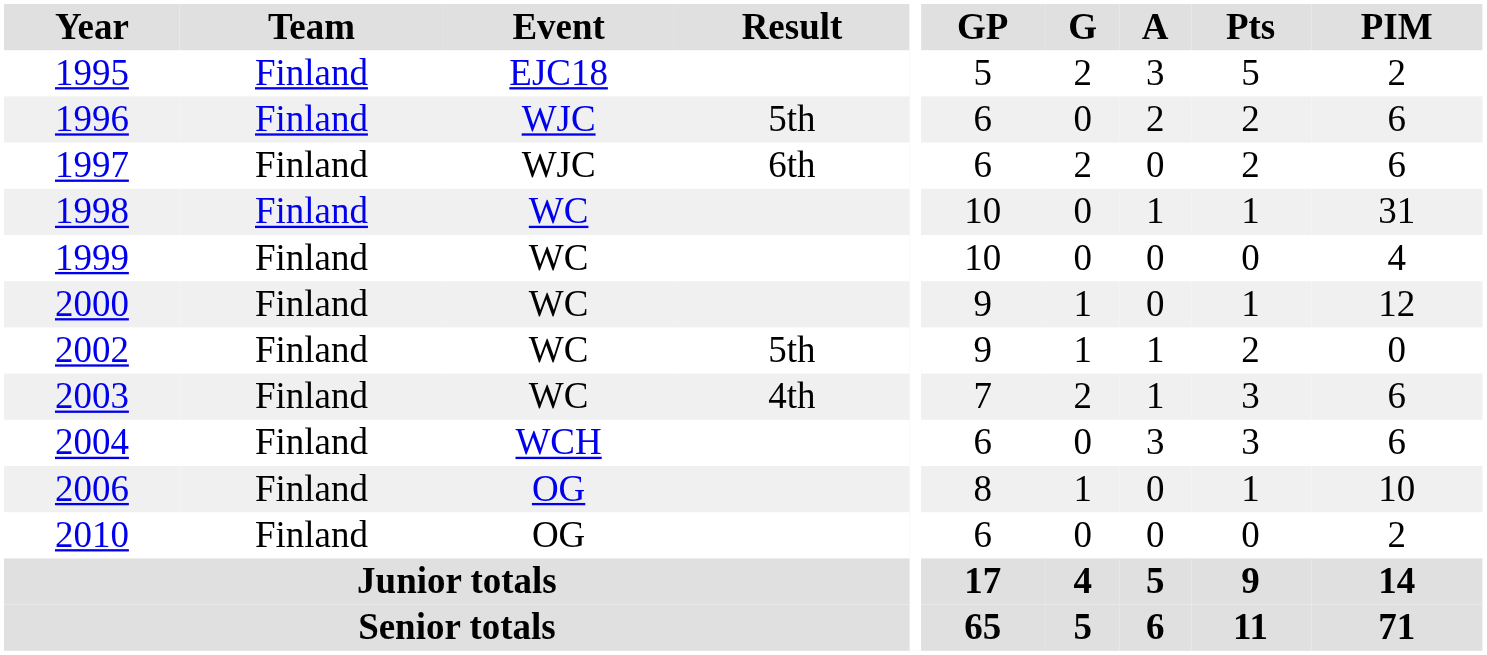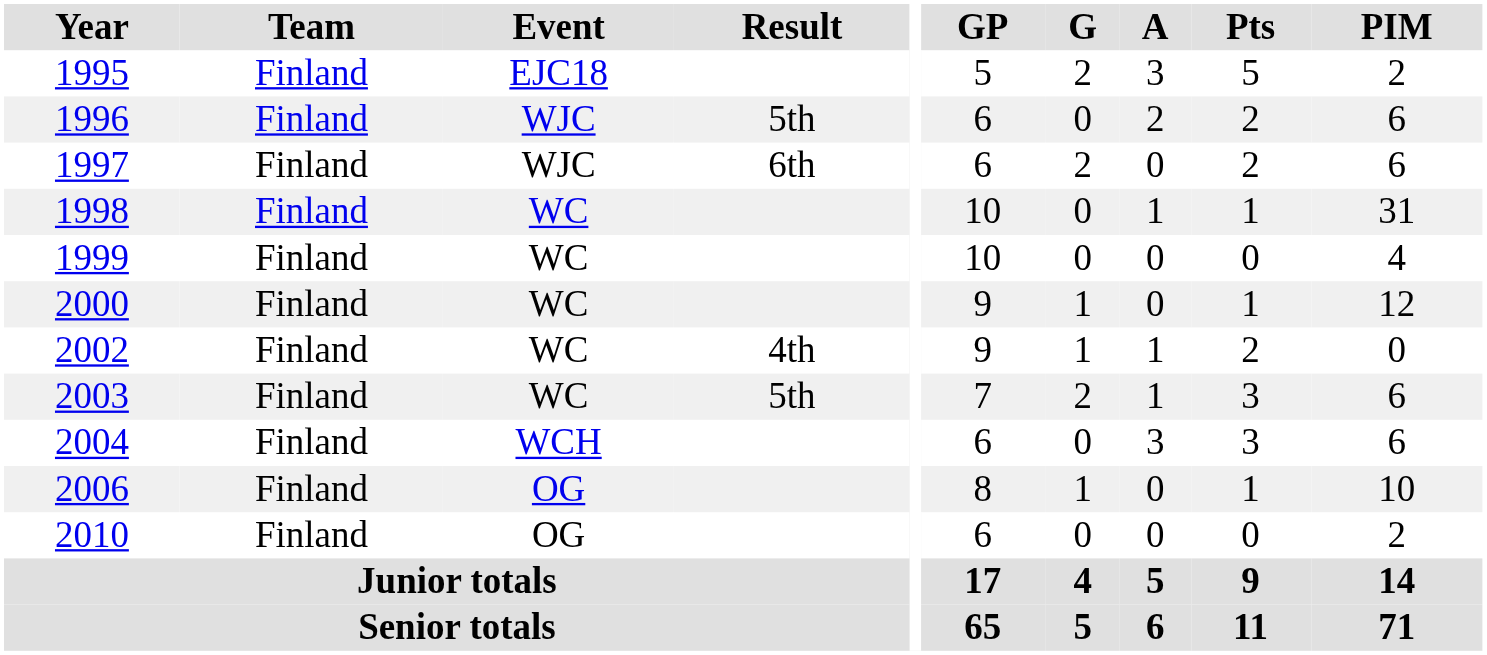(792, 349) 5th -> (792, 349) 4th
(792, 396) 4th -> (792, 396) 5th
